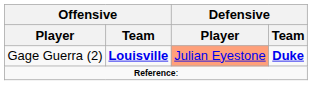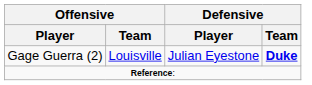(138, 55) bold -> (135, 55) normal
(220, 55) lightsalmon background -> (213, 55) no background
